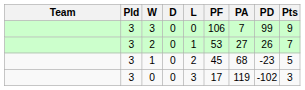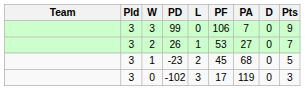columns swapped: (173, 12) <-> (267, 12)
